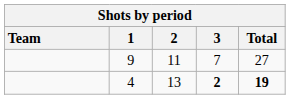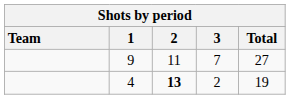(174, 82) normal -> (174, 82) bold
(217, 82) bold -> (217, 82) normal
(262, 82) bold -> (262, 82) normal
